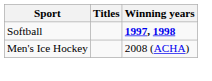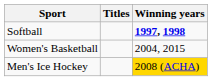+ row: (52, 48)
(157, 48) no background -> (167, 66) gold background
